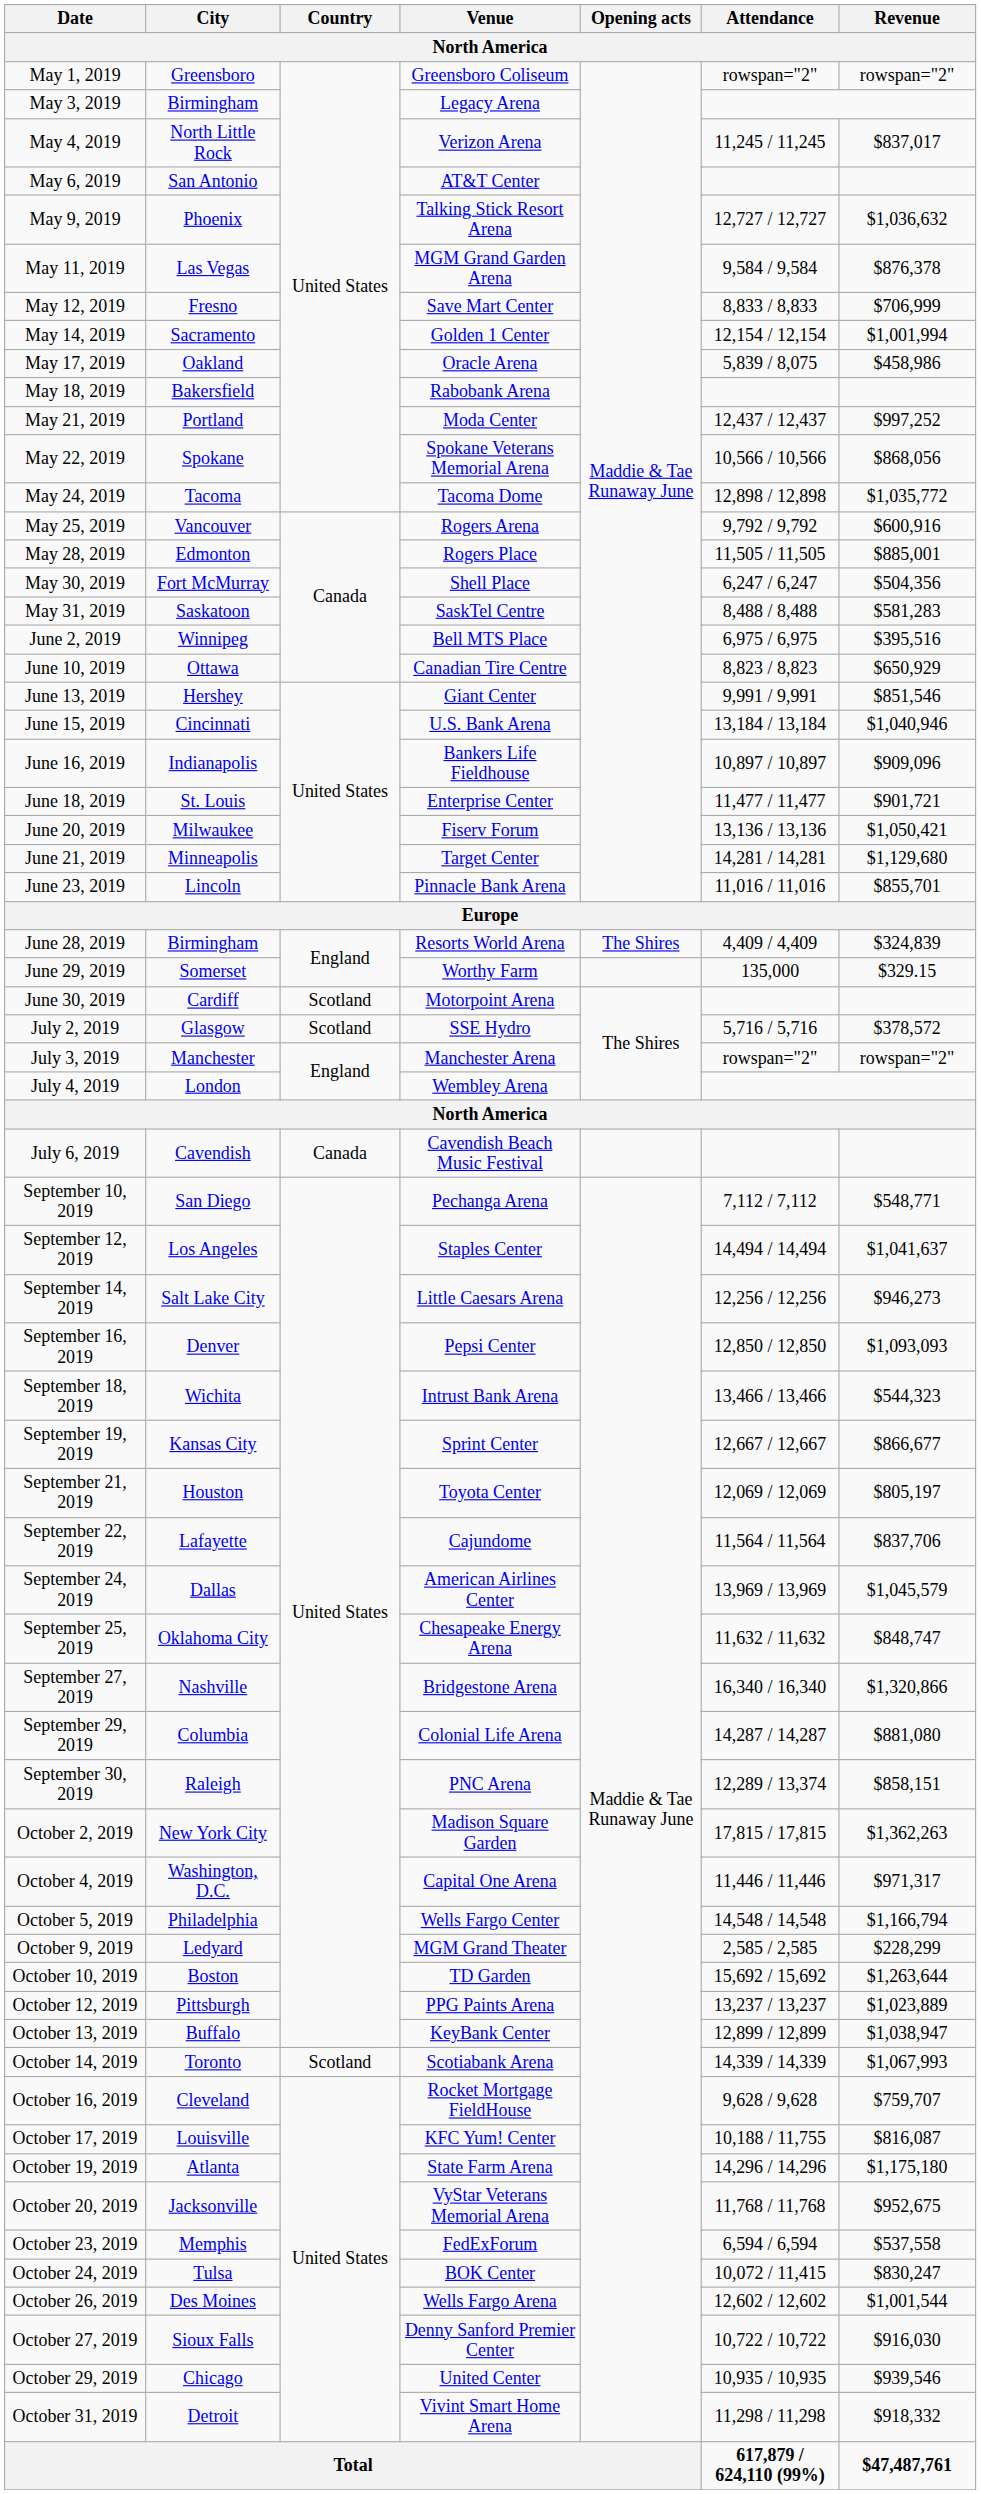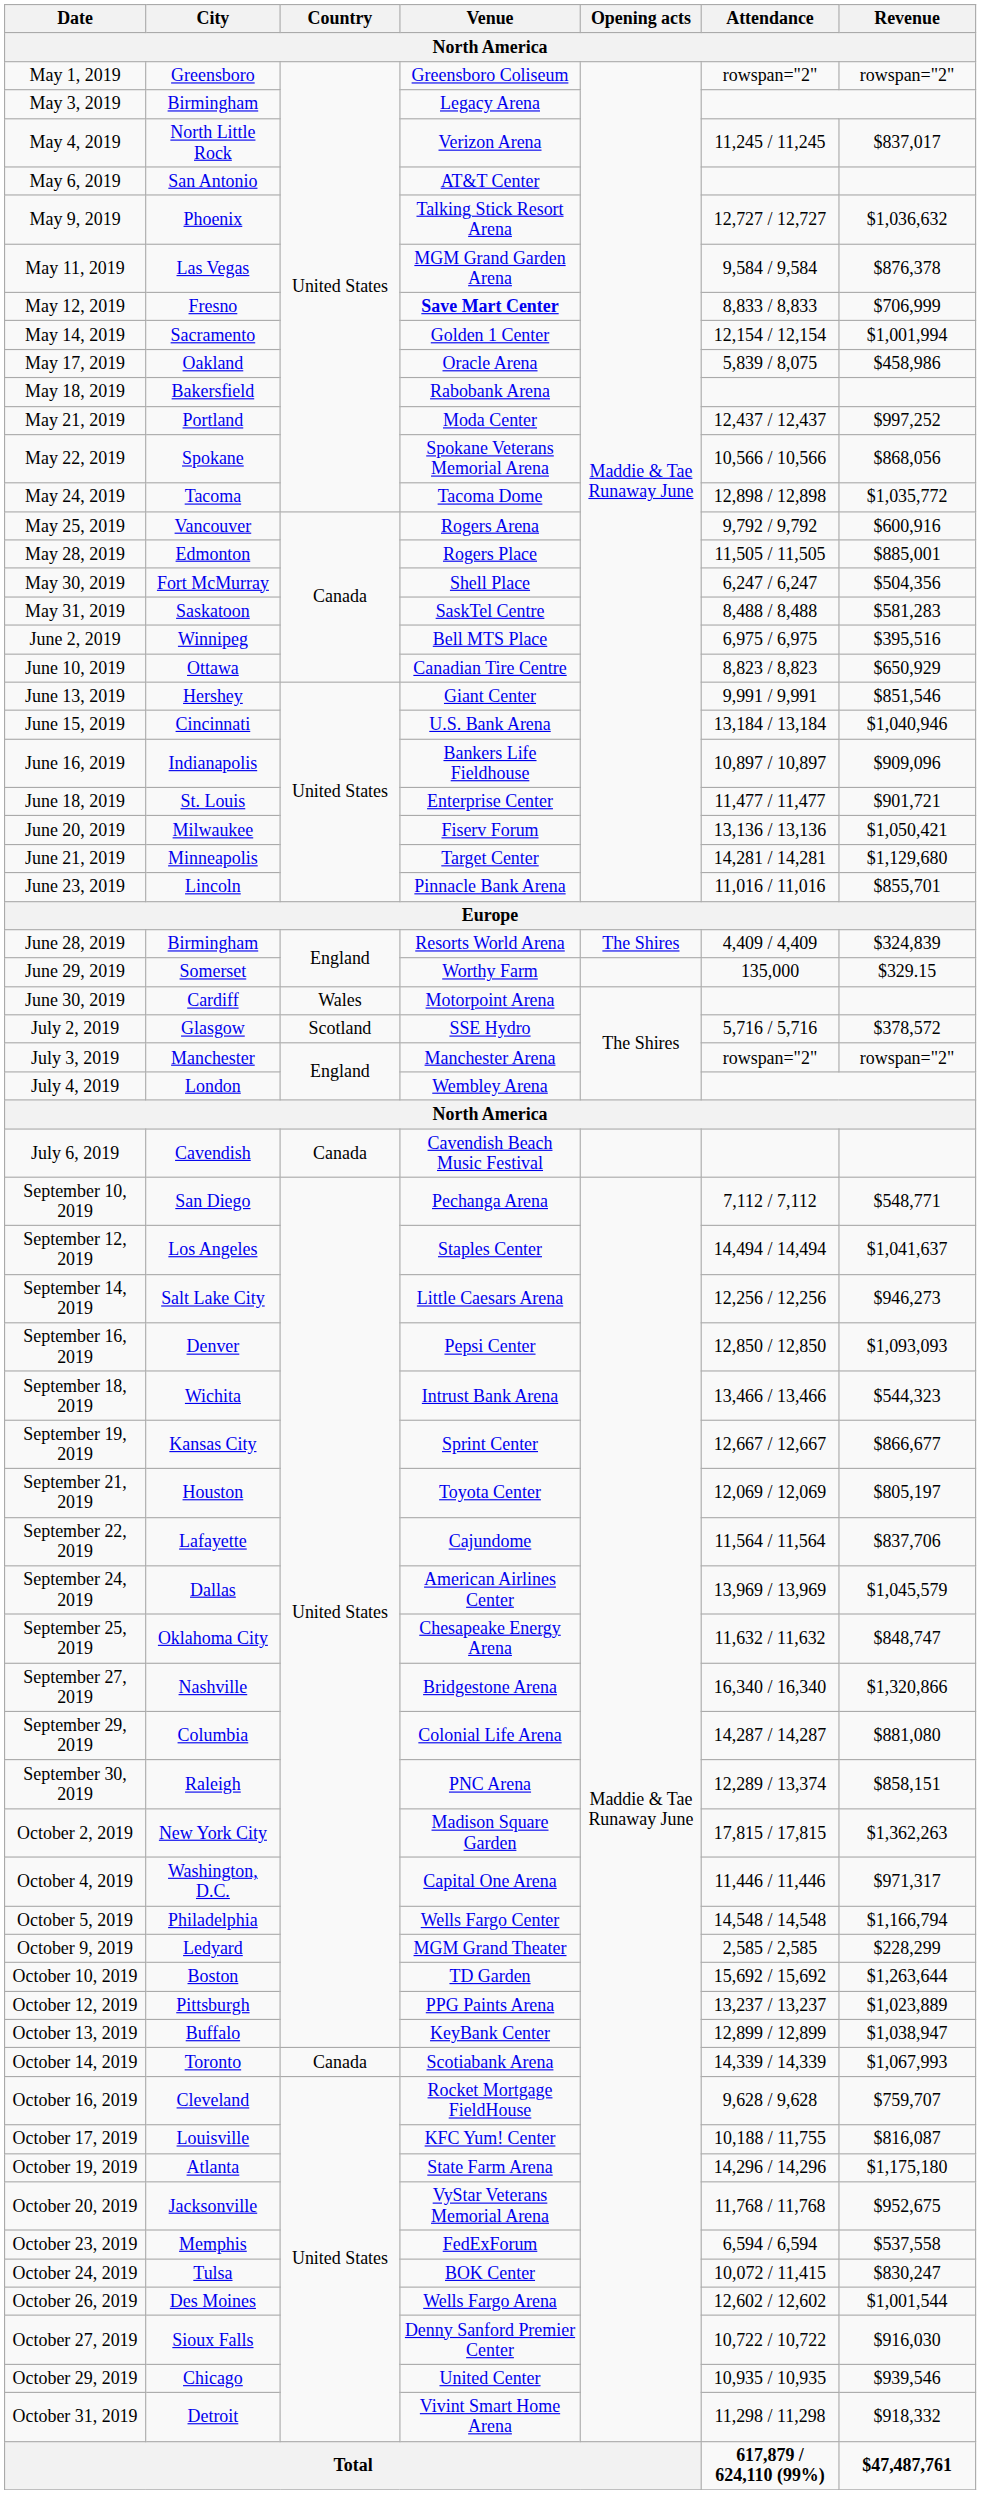(490, 306) normal -> (490, 306) bold
(340, 1000) Scotland -> (340, 1000) Wales
(340, 2062) Scotland -> (340, 2062) Canada
